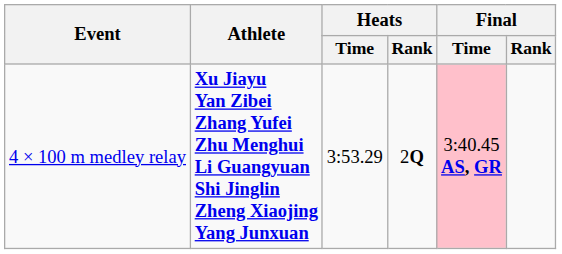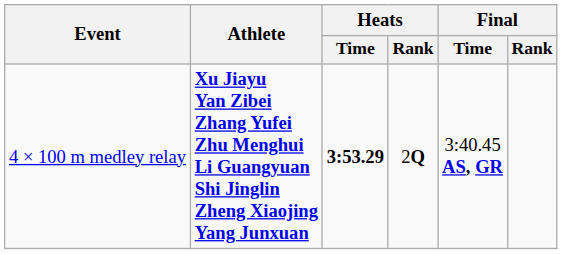(355, 156) normal -> (355, 156) bold
(472, 156) pink background -> (473, 156) no background
